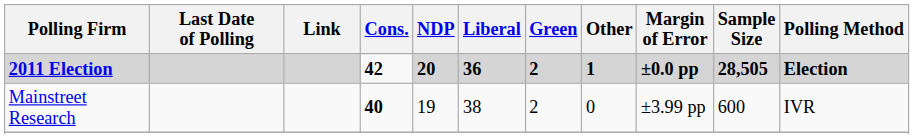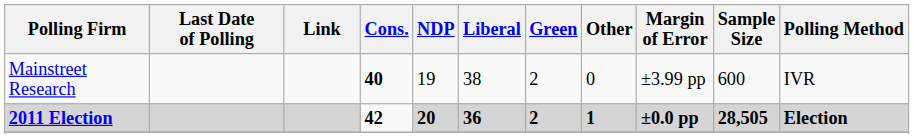rows swapped: (48, 107) <-> (61, 68)
